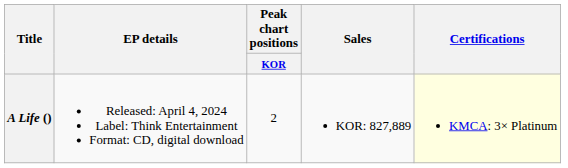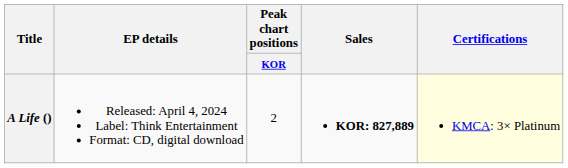(357, 126) normal -> (359, 126) bold
